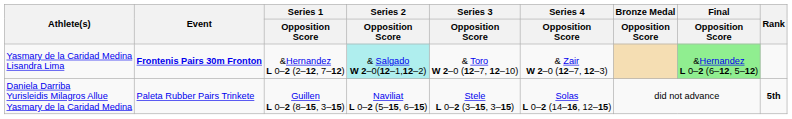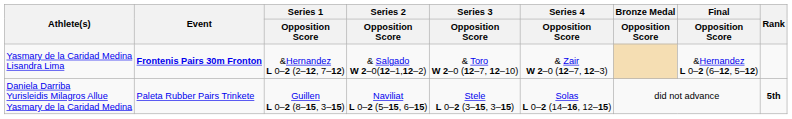(388, 67) paleturquoise background -> (388, 67) no background
(719, 67) lightgreen background -> (719, 67) no background
